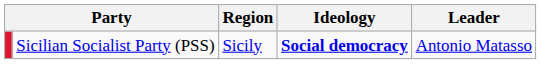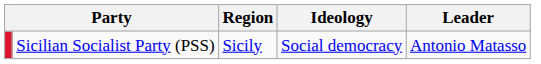(344, 44) bold -> (342, 44) normal
